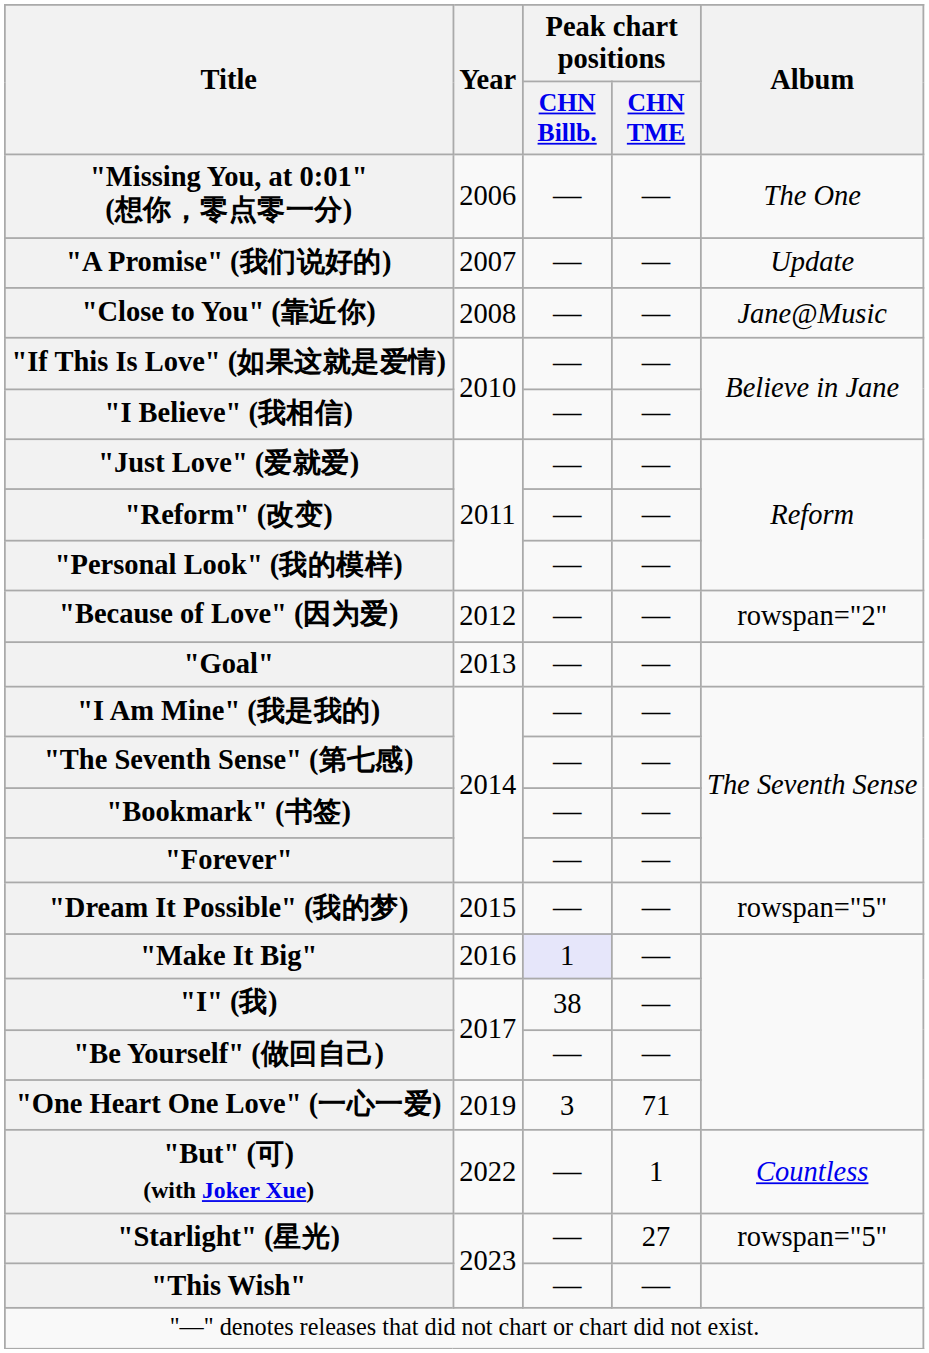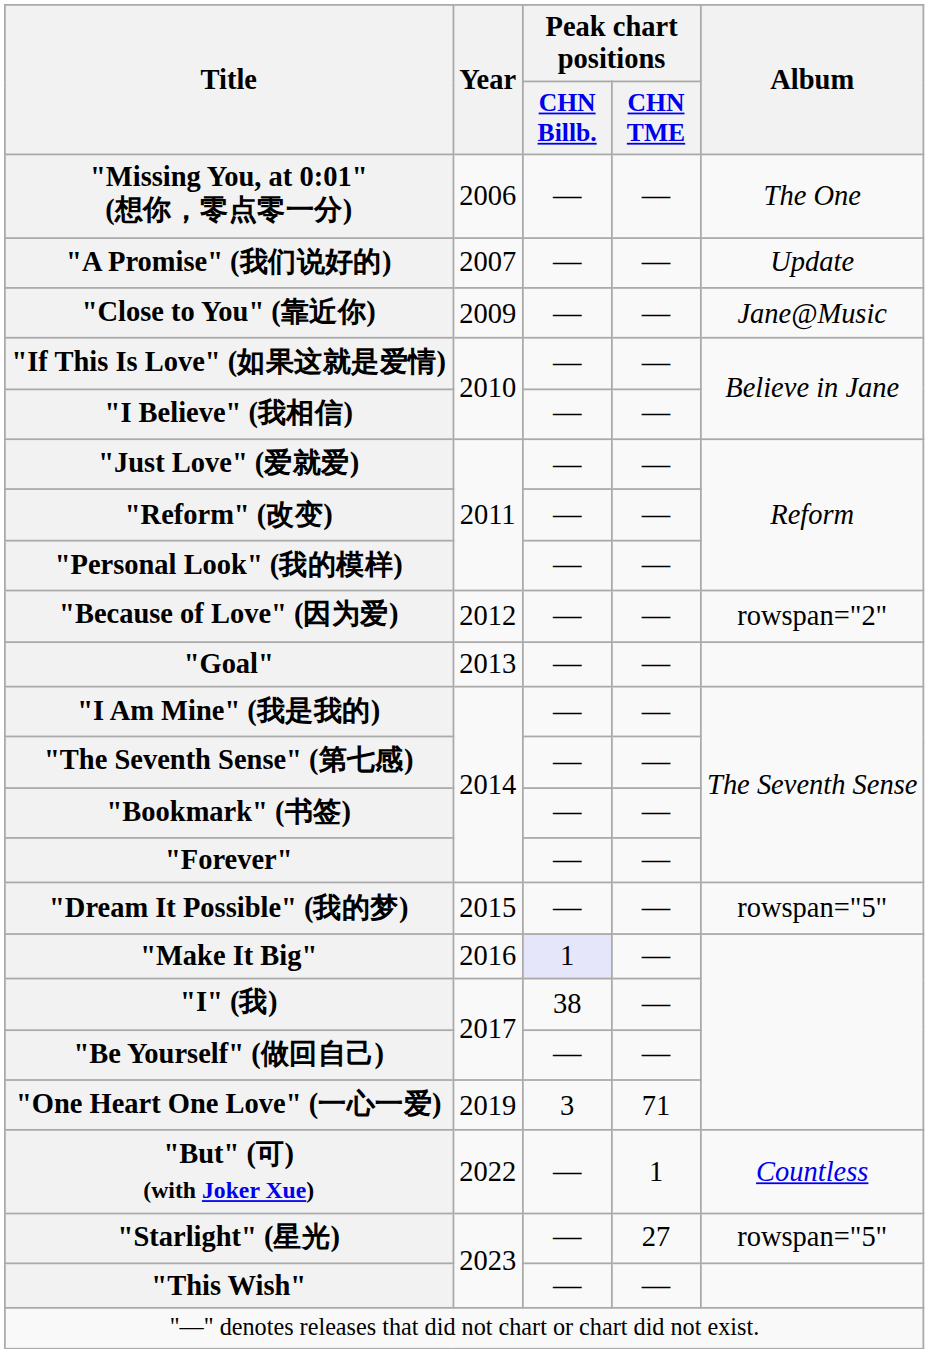(488, 312) 2008 -> (488, 312) 2009
